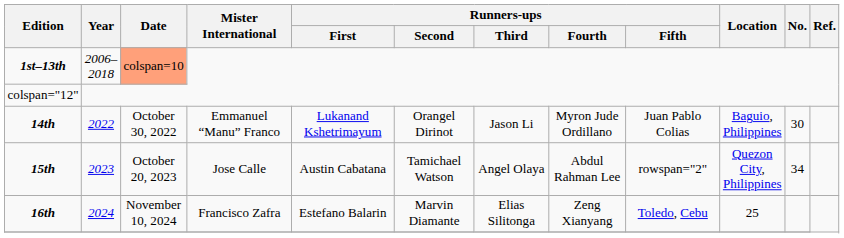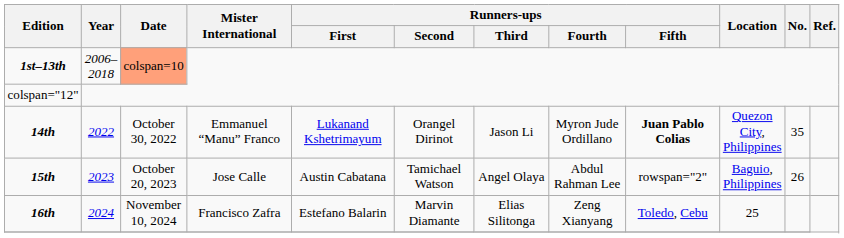(673, 124) normal -> (673, 131) bold
(752, 124) Baguio, Philippines -> (752, 131) Quezon City, Philippines
(797, 124) 30 -> (797, 131) 35
(752, 168) Quezon City, Philippines -> (752, 176) Baguio, Philippines
(797, 168) 34 -> (797, 176) 26
